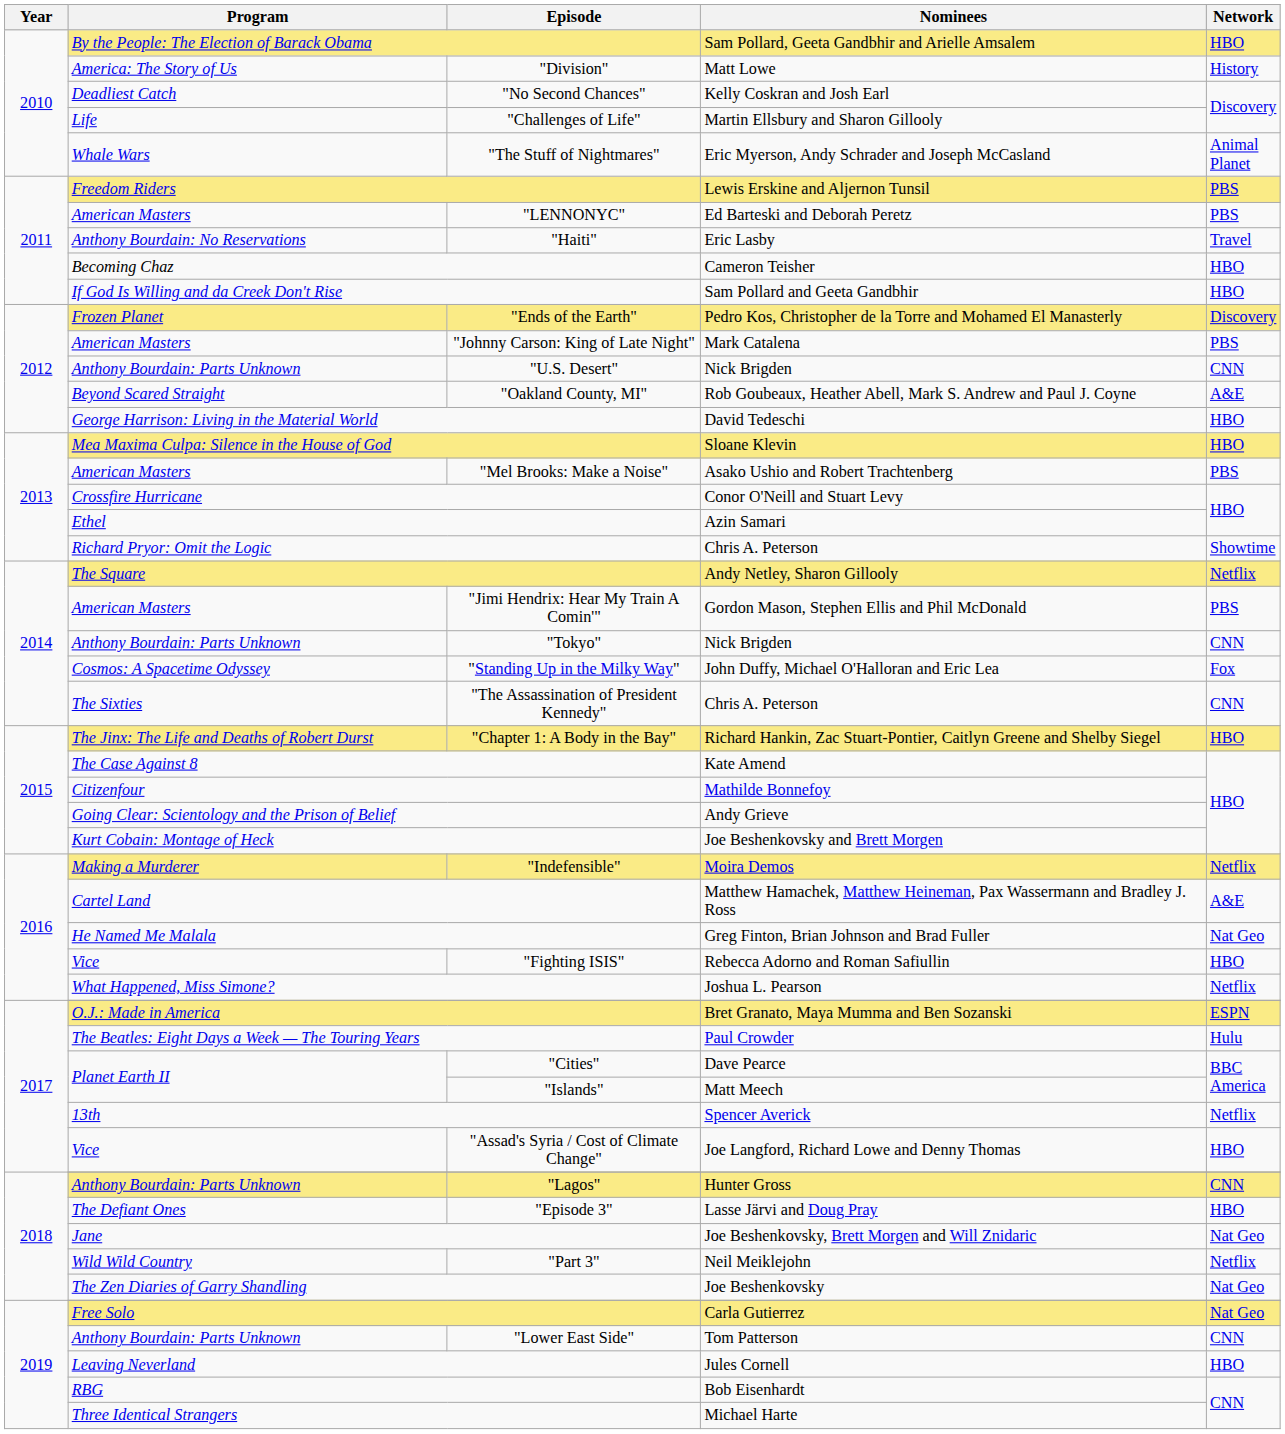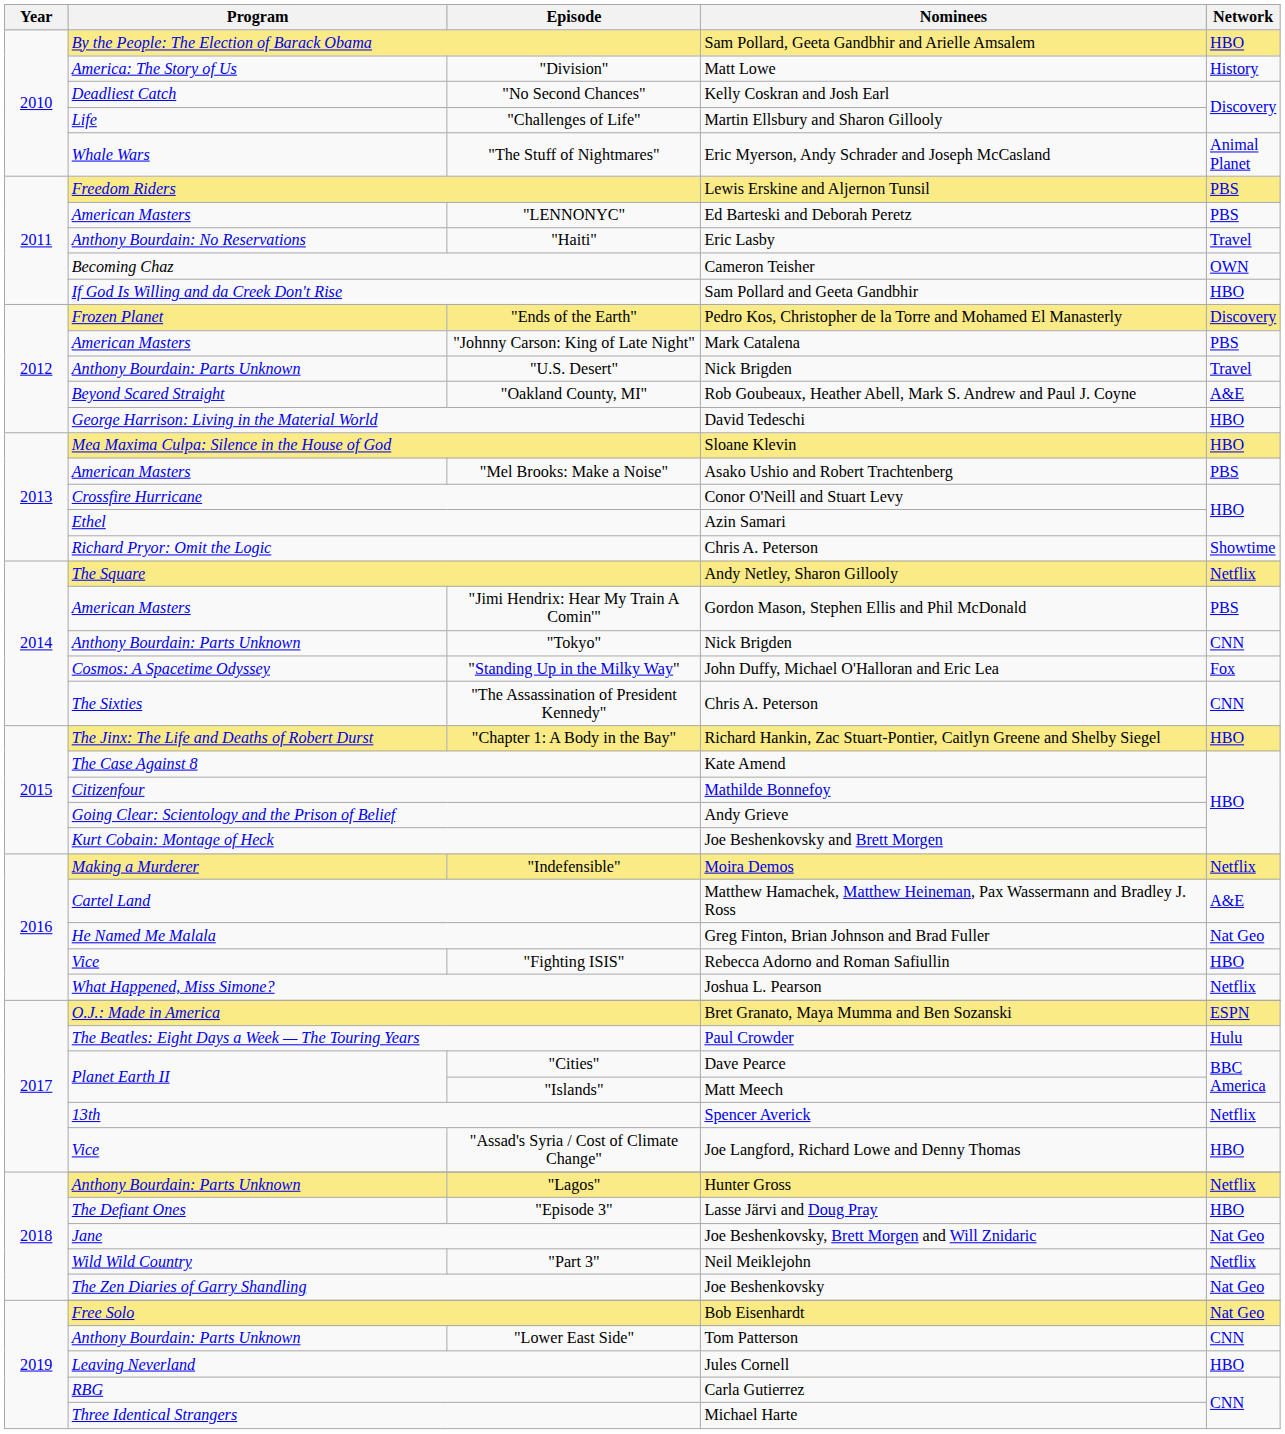(1227, 266) HBO -> (1229, 266) OWN
(1227, 368) CNN -> (1231, 368) Travel
(1227, 1184) CNN -> (1233, 1184) Netflix
(754, 1312) Carla Gutierrez -> (754, 1312) Bob Eisenhardt
(754, 1389) Bob Eisenhardt -> (754, 1389) Carla Gutierrez
